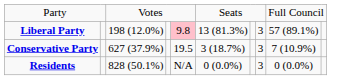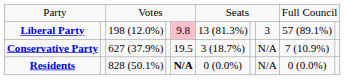(261, 48) 3 -> (267, 48) N/A
(183, 65) normal -> (183, 65) bold
(261, 65) 3 -> (267, 65) N/A
